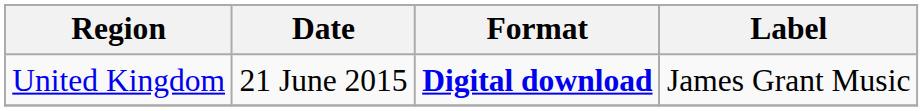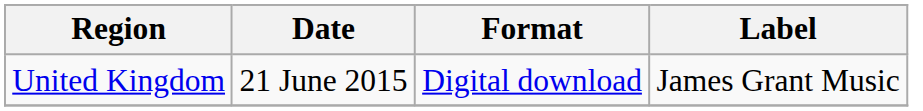(537, 79) bold -> (532, 79) normal
